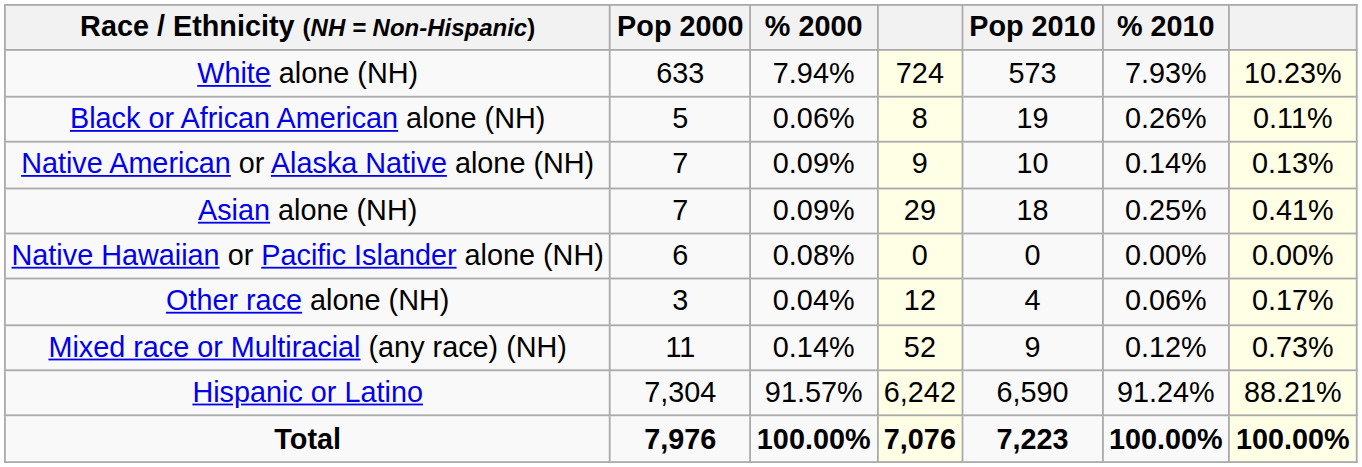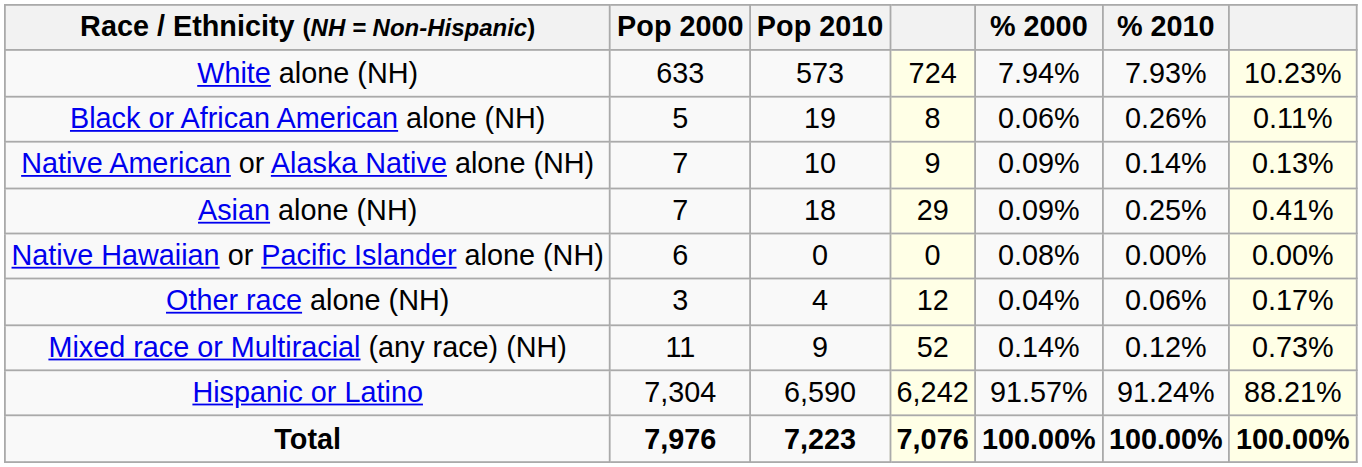columns swapped: (1032, 27) <-> (814, 27)
